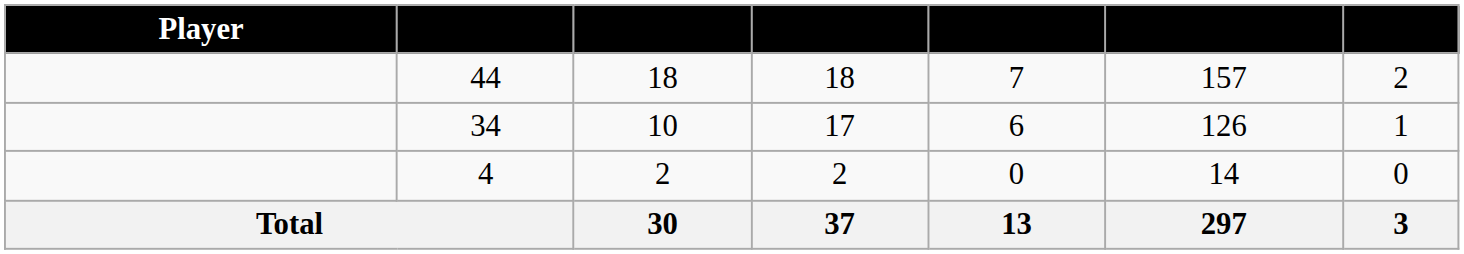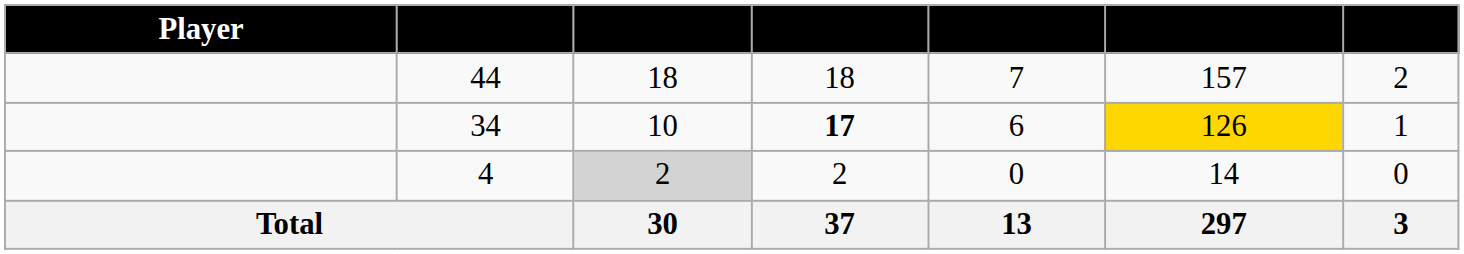(840, 126) normal -> (840, 126) bold
(1224, 126) no background -> (1224, 126) gold background
(663, 175) no background -> (663, 175) lightgrey background
